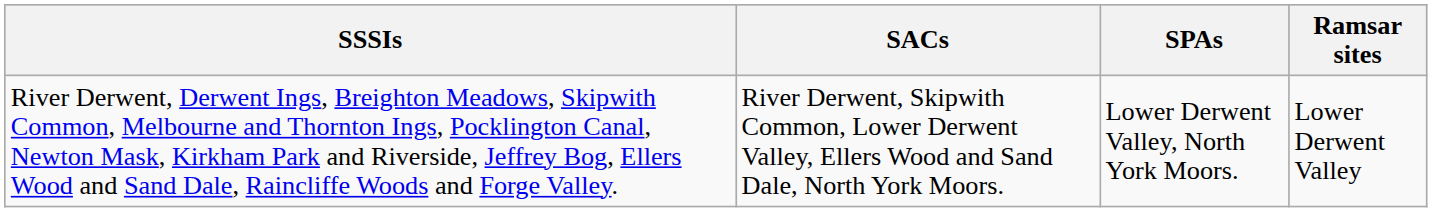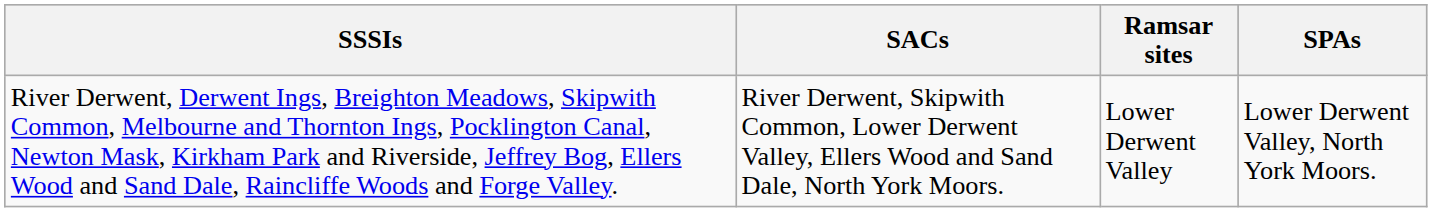columns swapped: (1194, 40) <-> (1358, 40)
